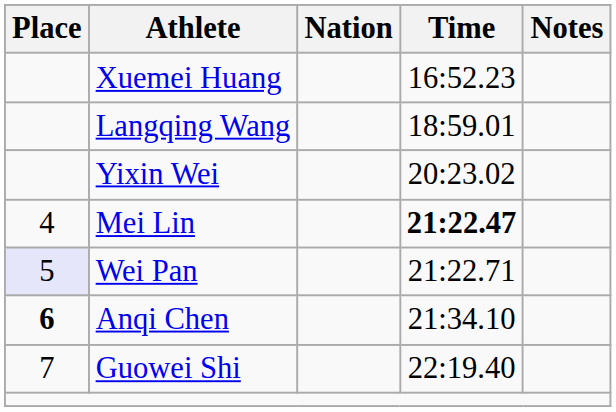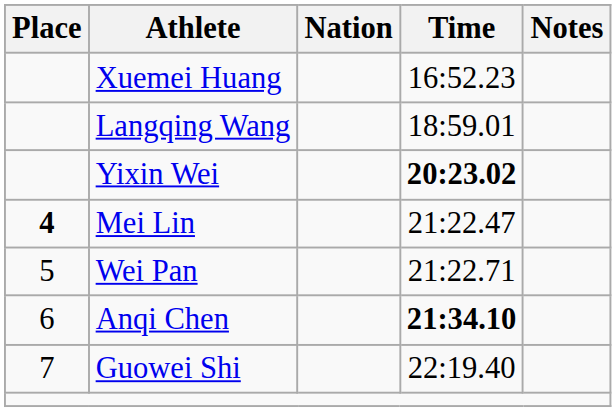(462, 174) normal -> (462, 174) bold
(47, 222) normal -> (47, 222) bold
(462, 222) bold -> (462, 222) normal
(47, 271) lavender background -> (47, 271) no background
(47, 319) bold -> (47, 319) normal
(462, 319) normal -> (462, 319) bold
